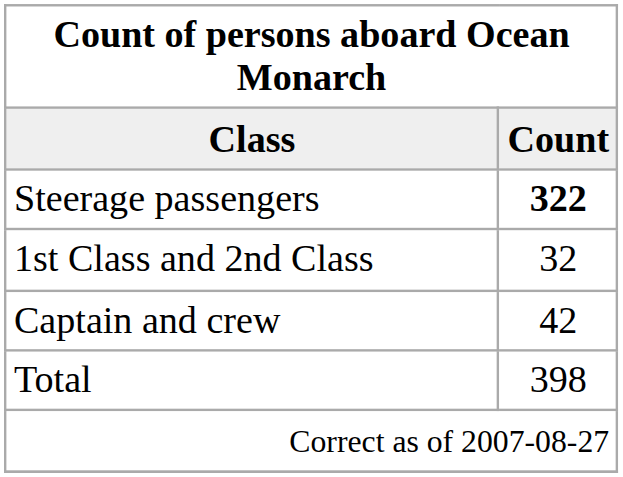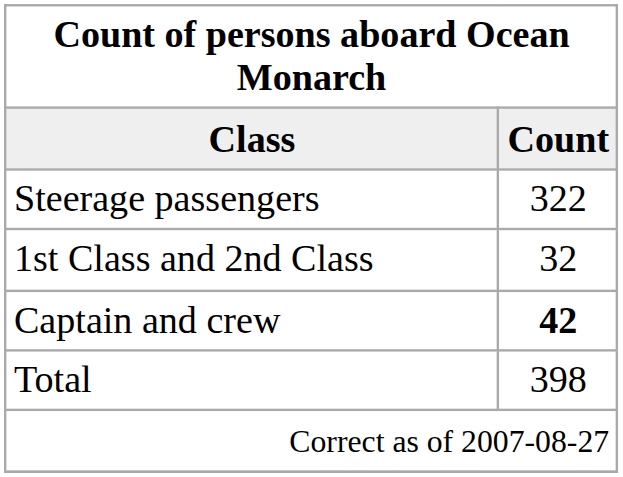(558, 198) bold -> (558, 198) normal
(558, 319) normal -> (558, 319) bold
